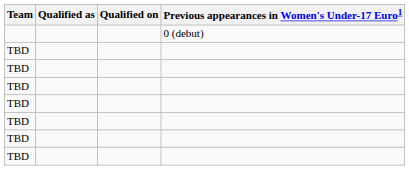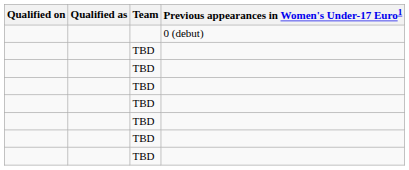columns swapped: (20, 14) <-> (129, 14)
